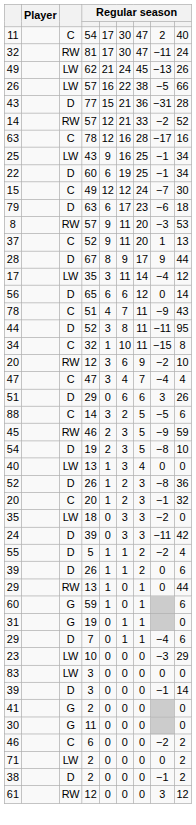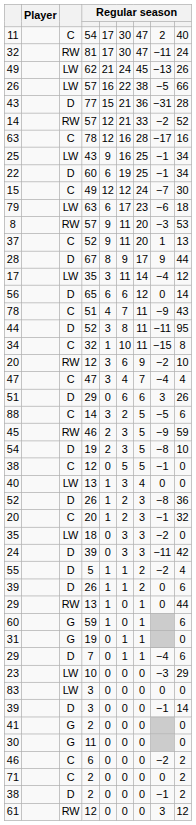(71, 207) D -> (71, 207) LW
+ row: (13, 466)
(71, 760) LW -> (71, 777) C
